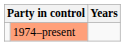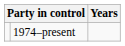(44, 31) lightsalmon background -> (44, 31) no background
